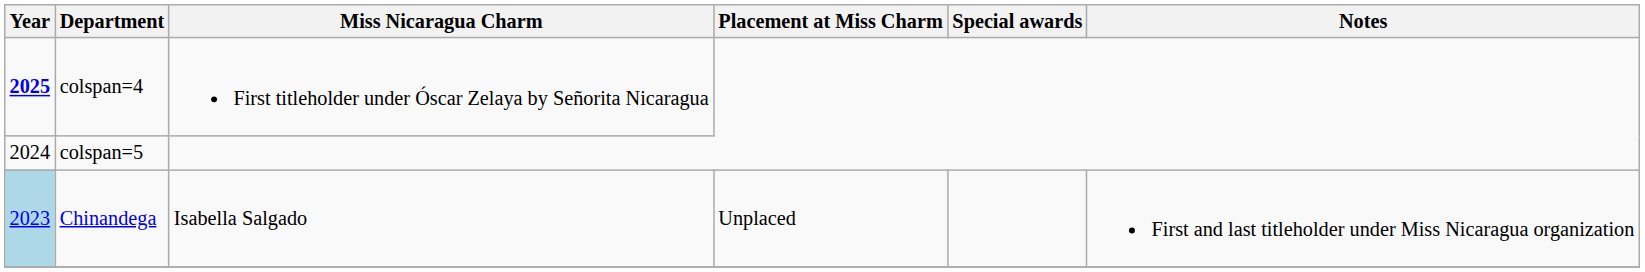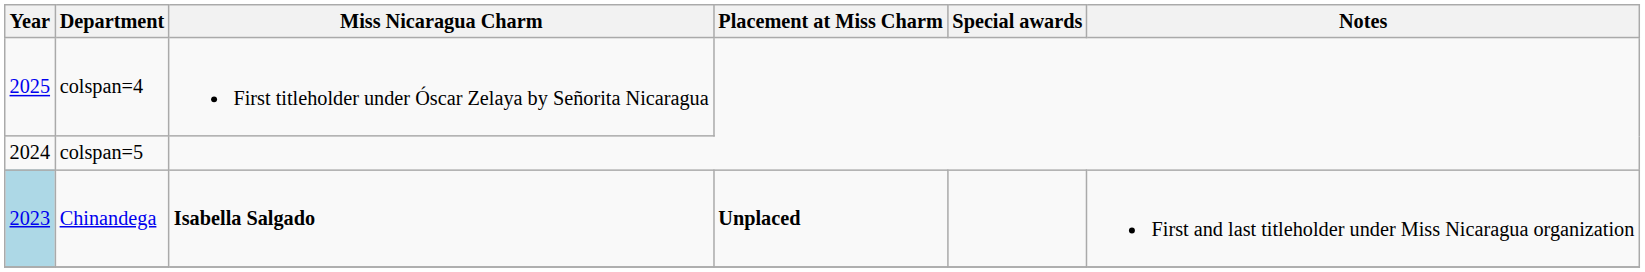(30, 86) bold -> (30, 86) normal
(241, 217) normal -> (244, 217) bold
(757, 217) normal -> (759, 217) bold
